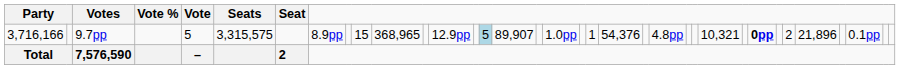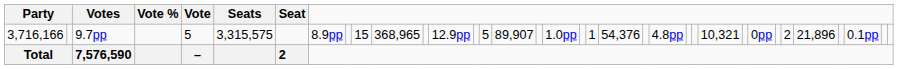(486, 34) lightblue background -> (486, 34) no background
(762, 34) bold -> (762, 34) normal
